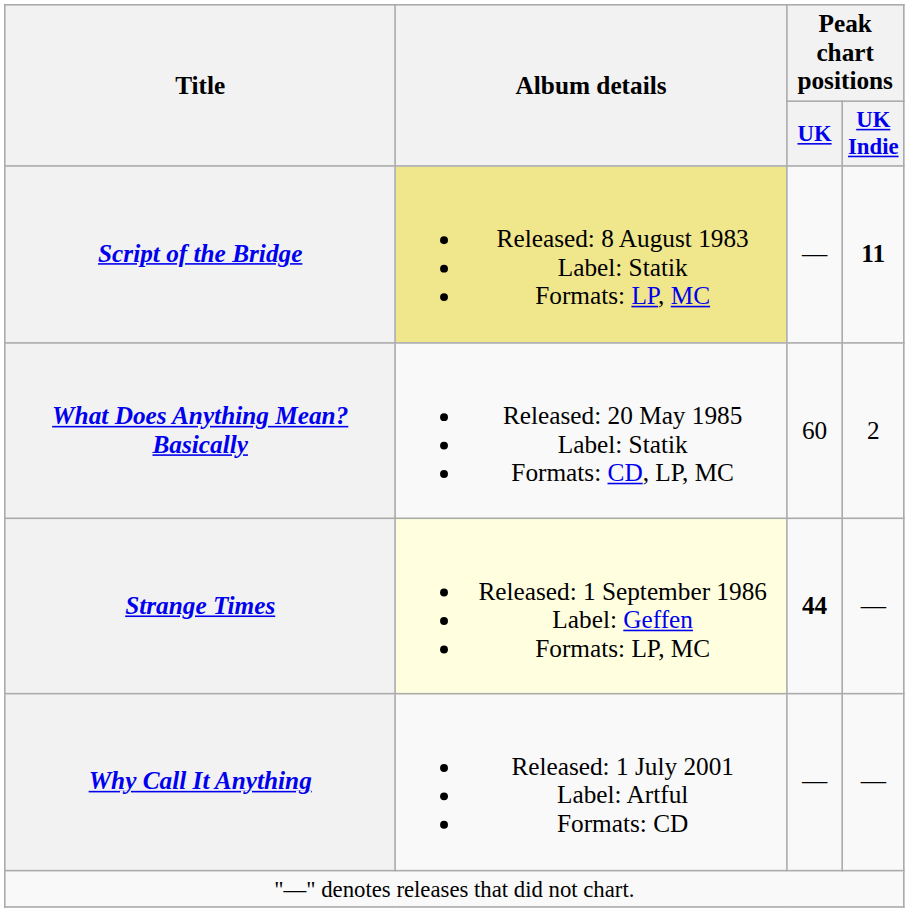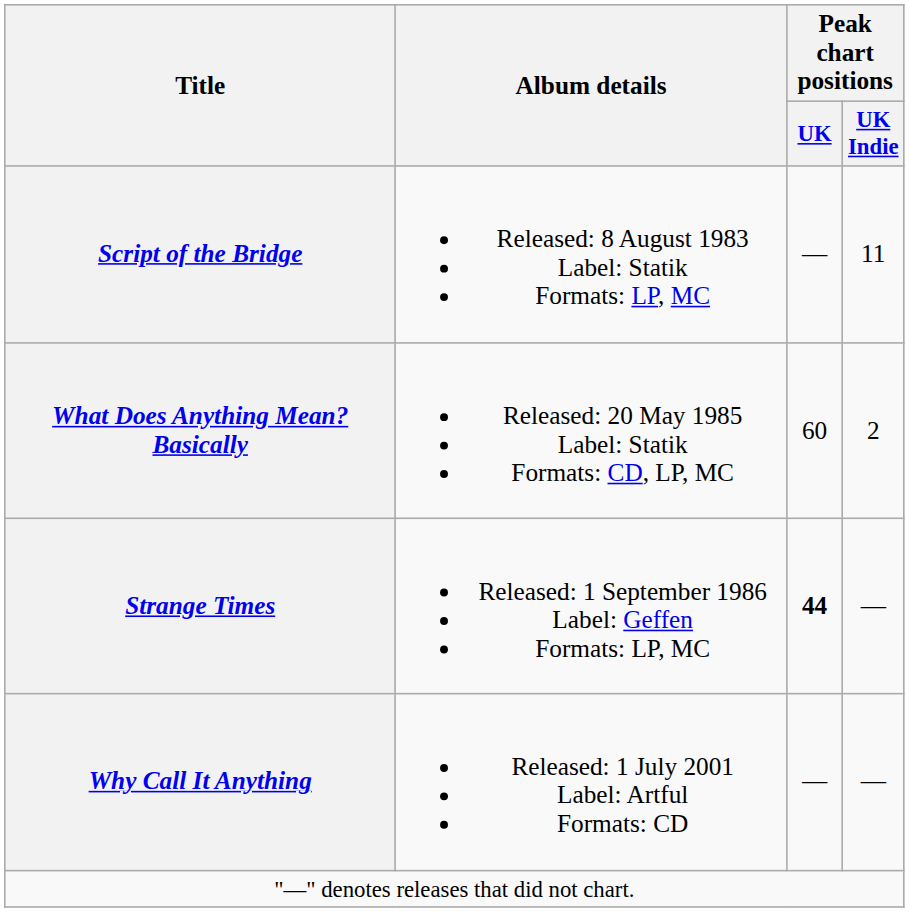(591, 268) khaki background -> (591, 268) no background
(873, 253) bold -> (873, 253) normal
(591, 620) lightyellow background -> (591, 620) no background
